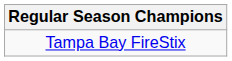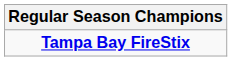(116, 42) normal -> (116, 42) bold
